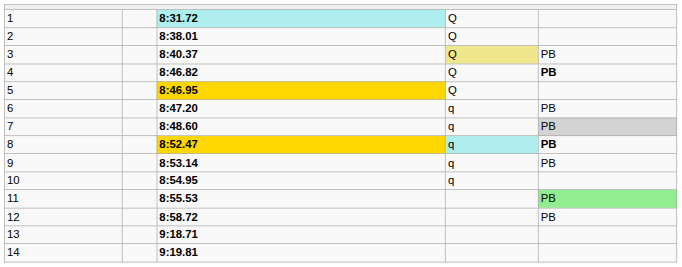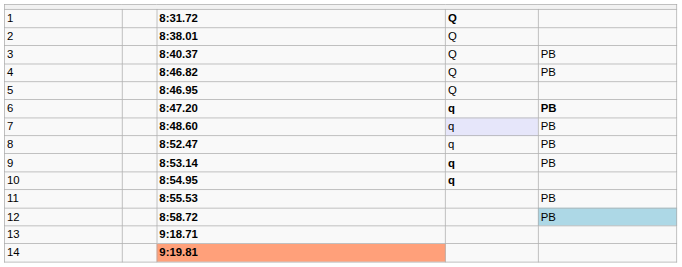(179, 18) paleturquoise background -> (179, 18) no background
(452, 18) normal -> (452, 18) bold
(452, 54) khaki background -> (452, 54) no background
(549, 72) bold -> (548, 72) normal
(179, 90) gold background -> (179, 90) no background
(451, 108) normal -> (451, 108) bold
(548, 108) normal -> (549, 108) bold
(451, 126) no background -> (451, 126) lavender background
(548, 126) lightgrey background -> (548, 126) no background
(179, 144) gold background -> (179, 144) no background
(451, 144) paleturquoise background -> (451, 144) no background
(549, 144) bold -> (548, 144) normal
(451, 162) normal -> (451, 162) bold
(451, 180) normal -> (451, 180) bold
(548, 198) lightgreen background -> (548, 198) no background
(548, 216) no background -> (548, 216) lightblue background
(179, 252) no background -> (179, 252) lightsalmon background
